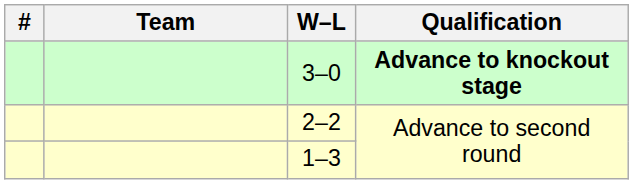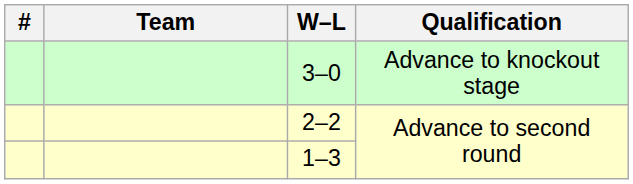(492, 72) bold -> (492, 72) normal
